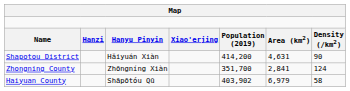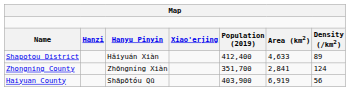(237, 56) 414,200 -> (237, 56) 412,400
(279, 56) 4,631 -> (279, 56) 4,633
(318, 56) 90 -> (318, 56) 89
(237, 80) 403,902 -> (237, 80) 403,900
(279, 80) 6,979 -> (279, 80) 6,919
(318, 80) 58 -> (318, 80) 56
